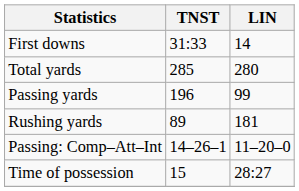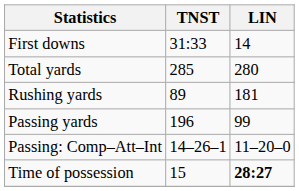rows swapped: (55, 121) <-> (53, 95)
(253, 173) normal -> (253, 173) bold
